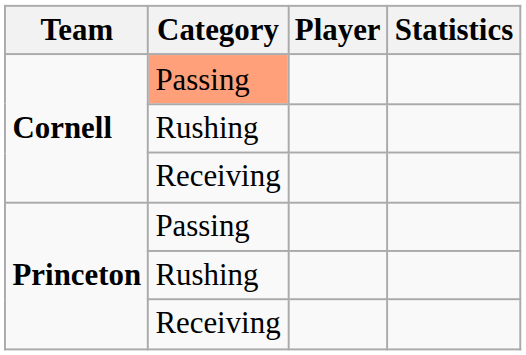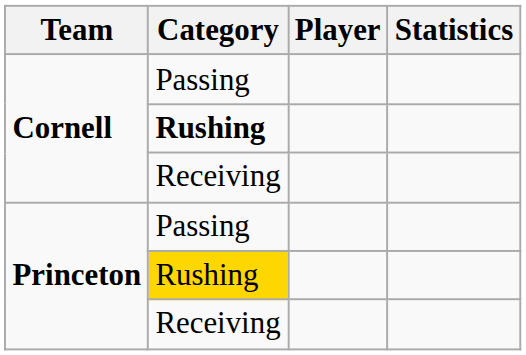(203, 78) lightsalmon background -> (203, 78) no background
(207, 127) normal -> (210, 127) bold
(207, 274) no background -> (207, 274) gold background
